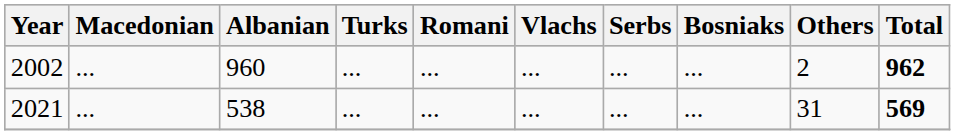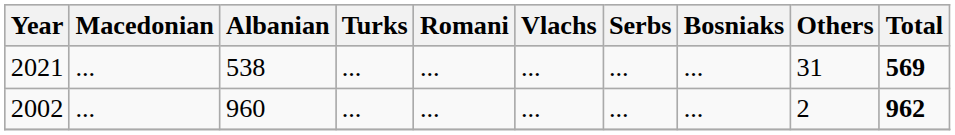rows swapped: (37, 66) <-> (37, 108)
